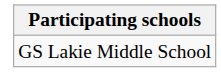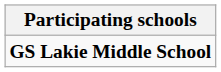(115, 50) normal -> (110, 50) bold
